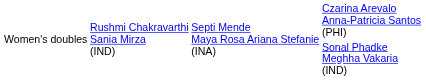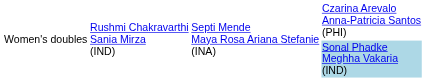(360, 59) no background -> (360, 59) lightblue background
